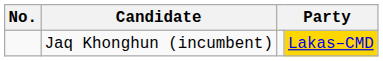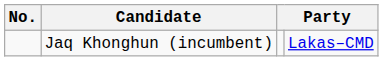(331, 43) gold background -> (331, 43) no background
